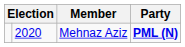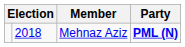(28, 33) 2020 -> (28, 33) 2018
